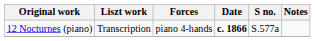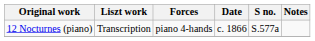(232, 28) bold -> (232, 28) normal
